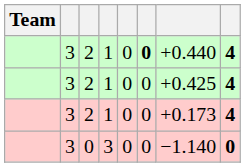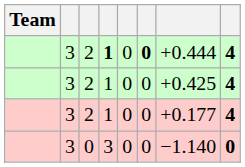(108, 51) normal -> (108, 51) bold
(188, 51) +0.440 -> (188, 51) +0.444
(188, 114) +0.173 -> (188, 114) +0.177
